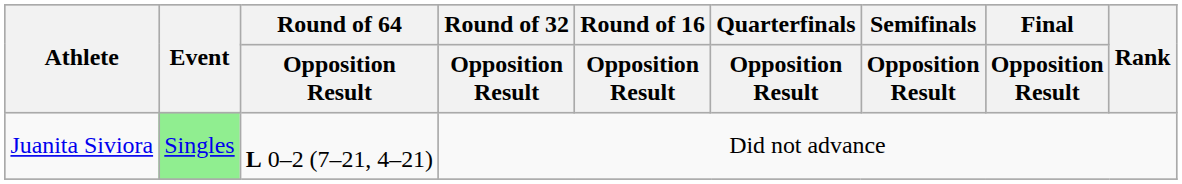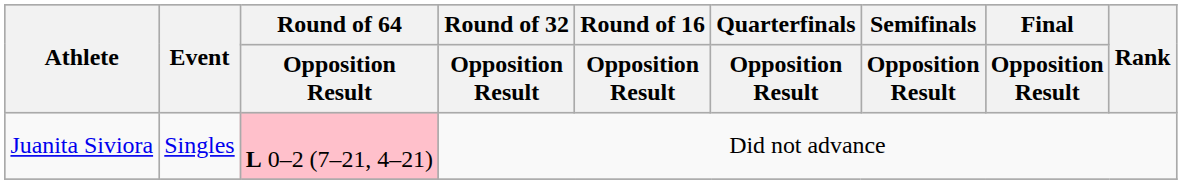(199, 145) lightgreen background -> (199, 145) no background
(339, 159) no background -> (339, 159) pink background
